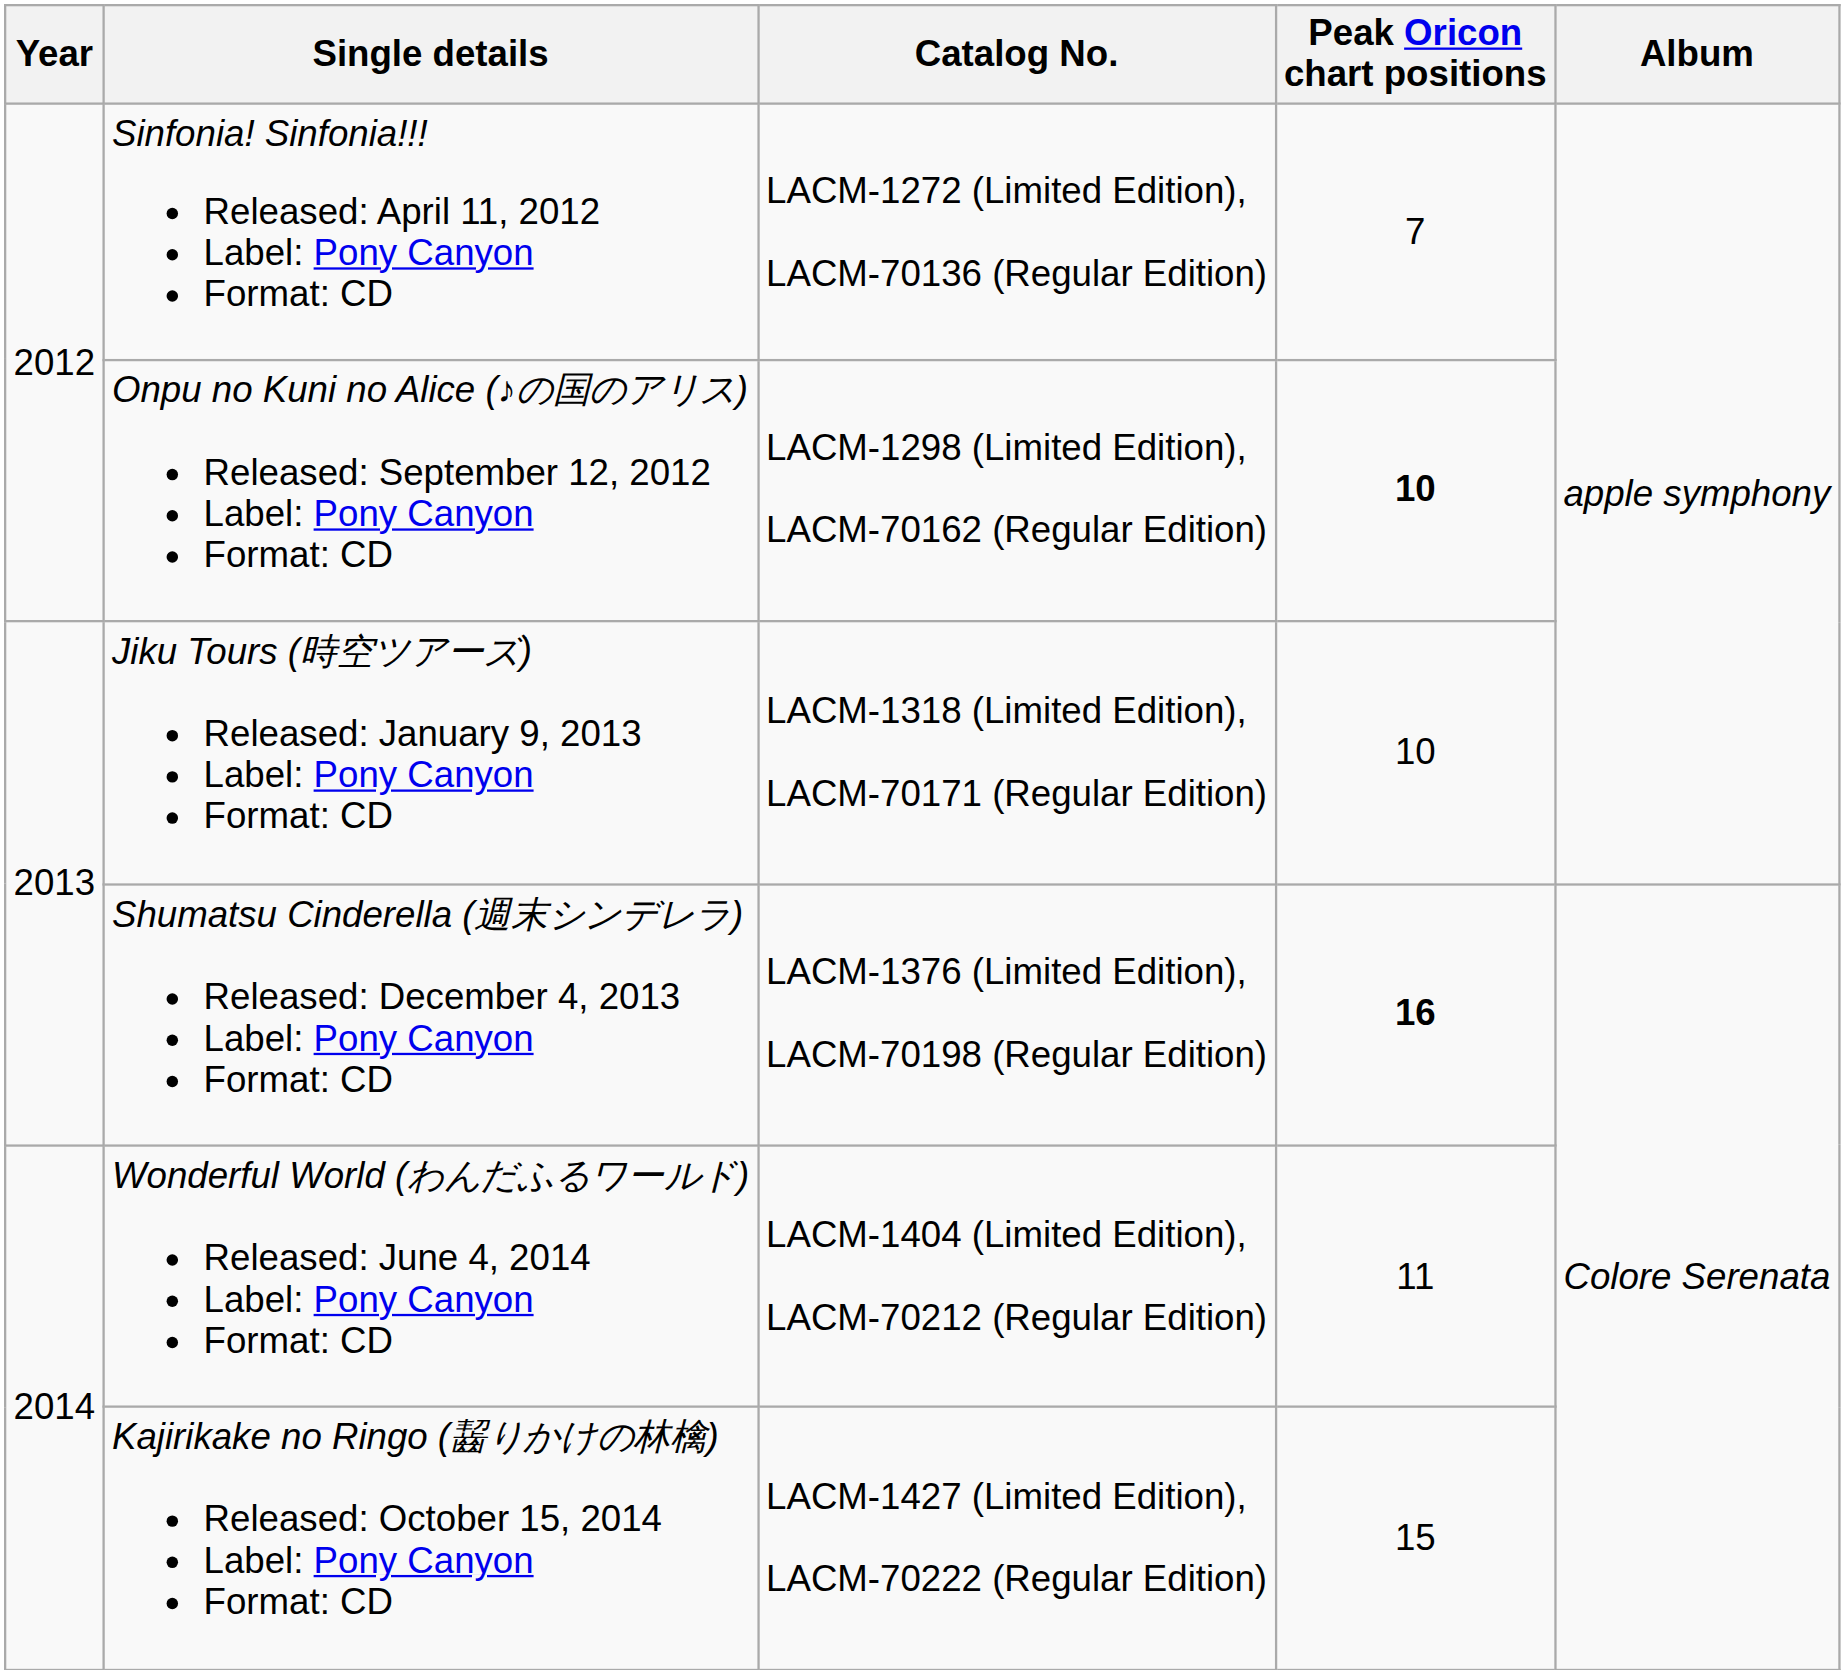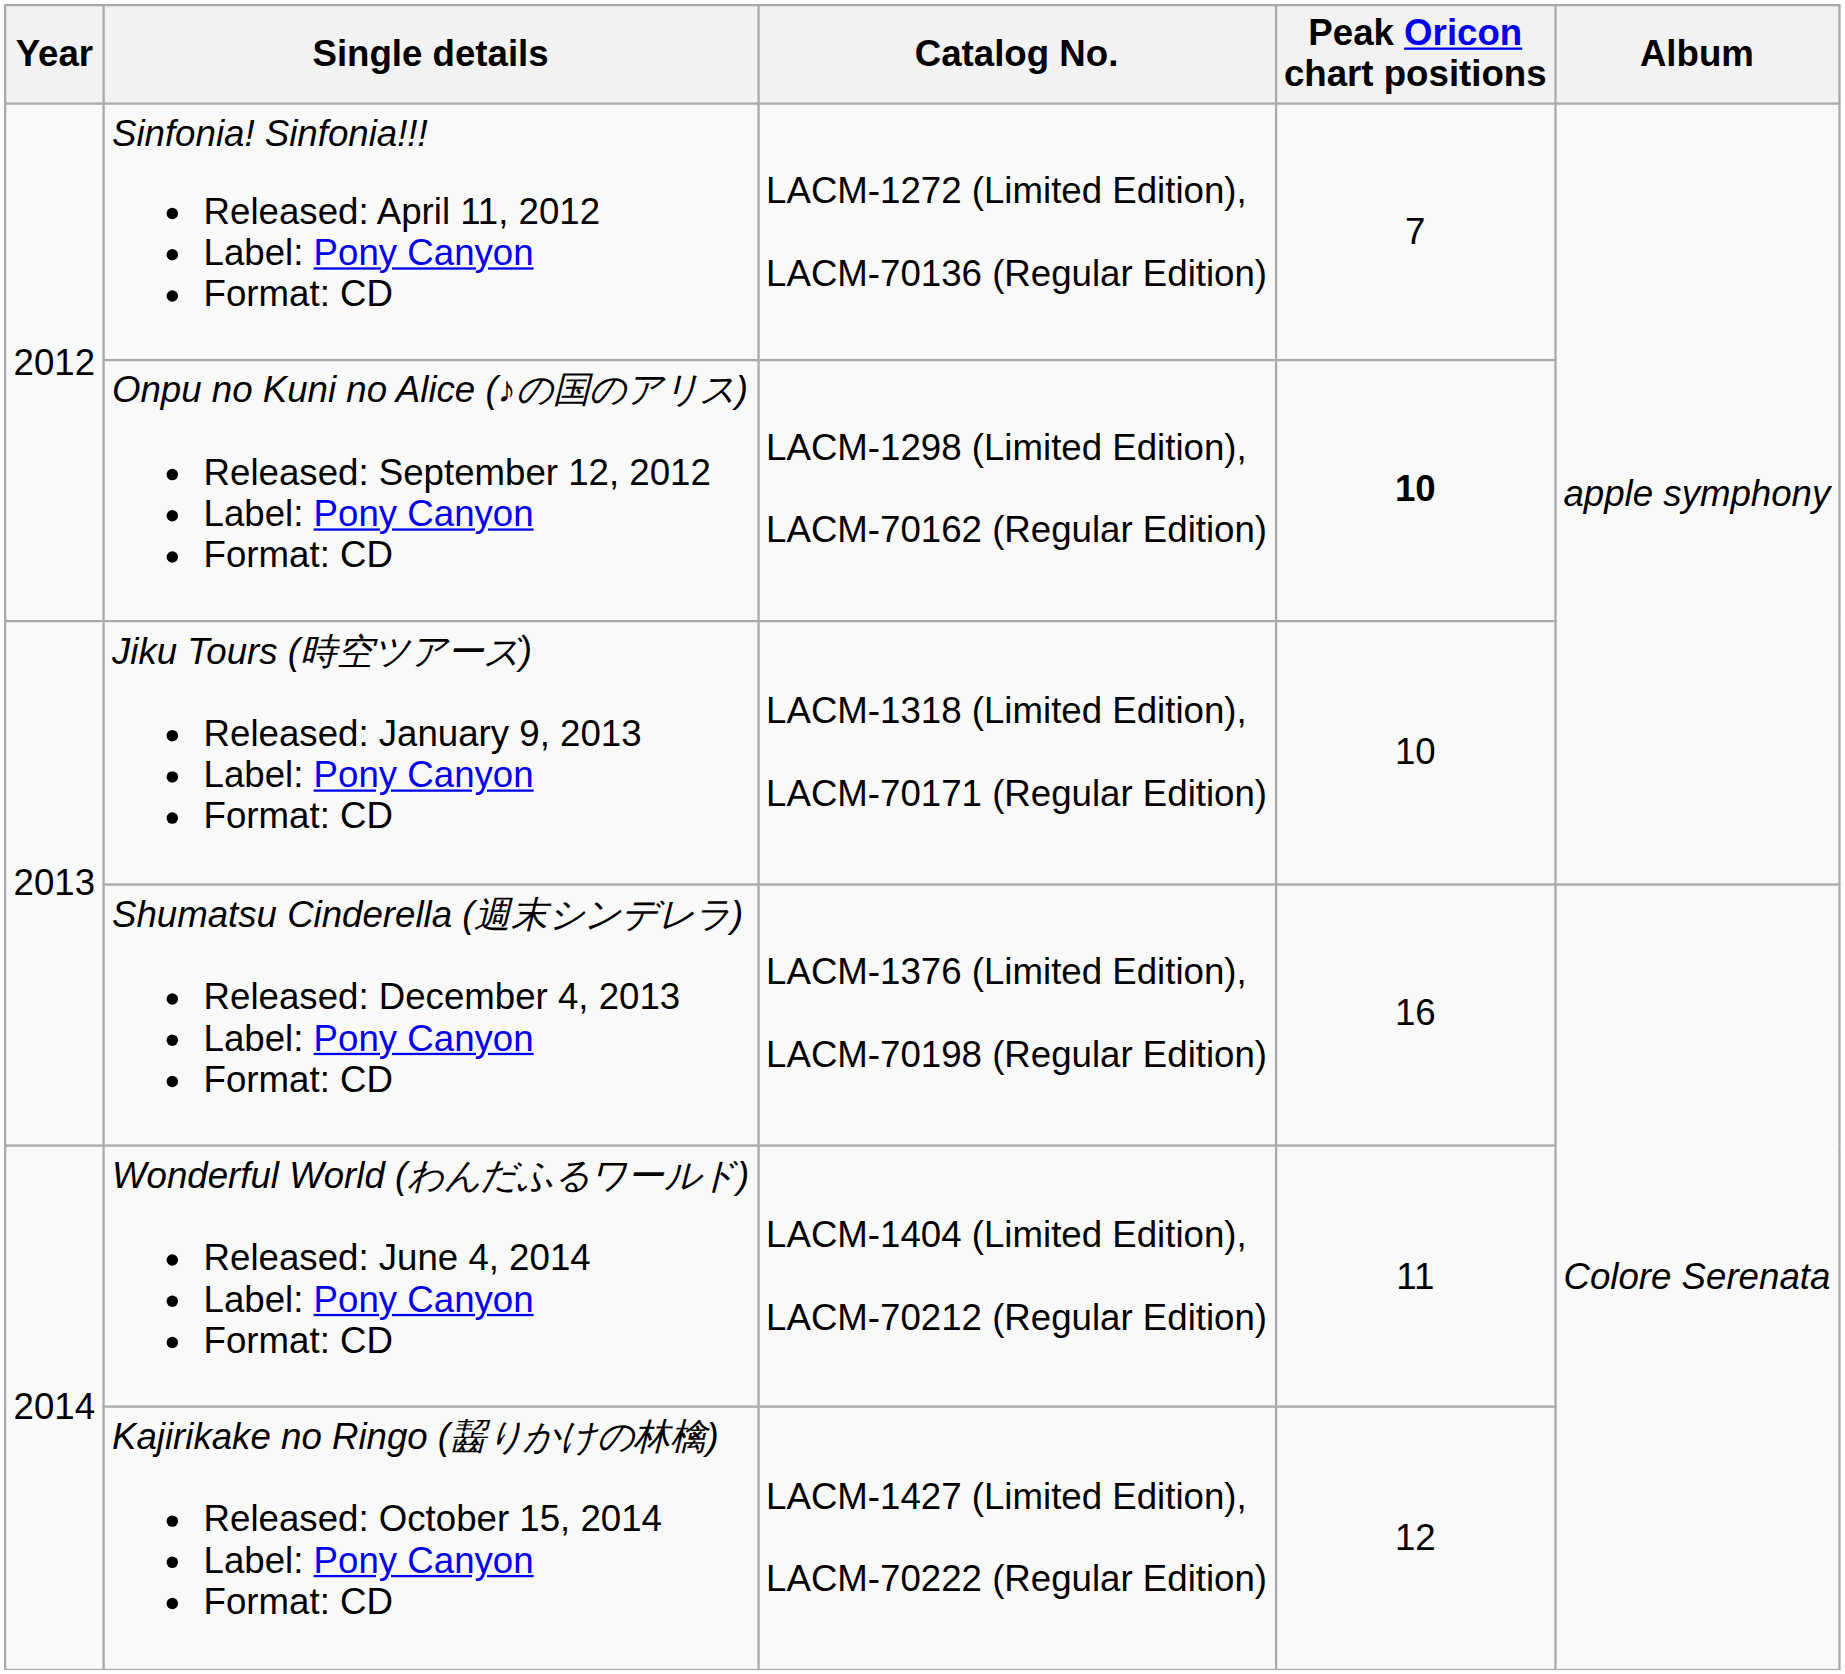(1415, 1013) bold -> (1415, 1013) normal
(1415, 1537) 15 -> (1415, 1537) 12
